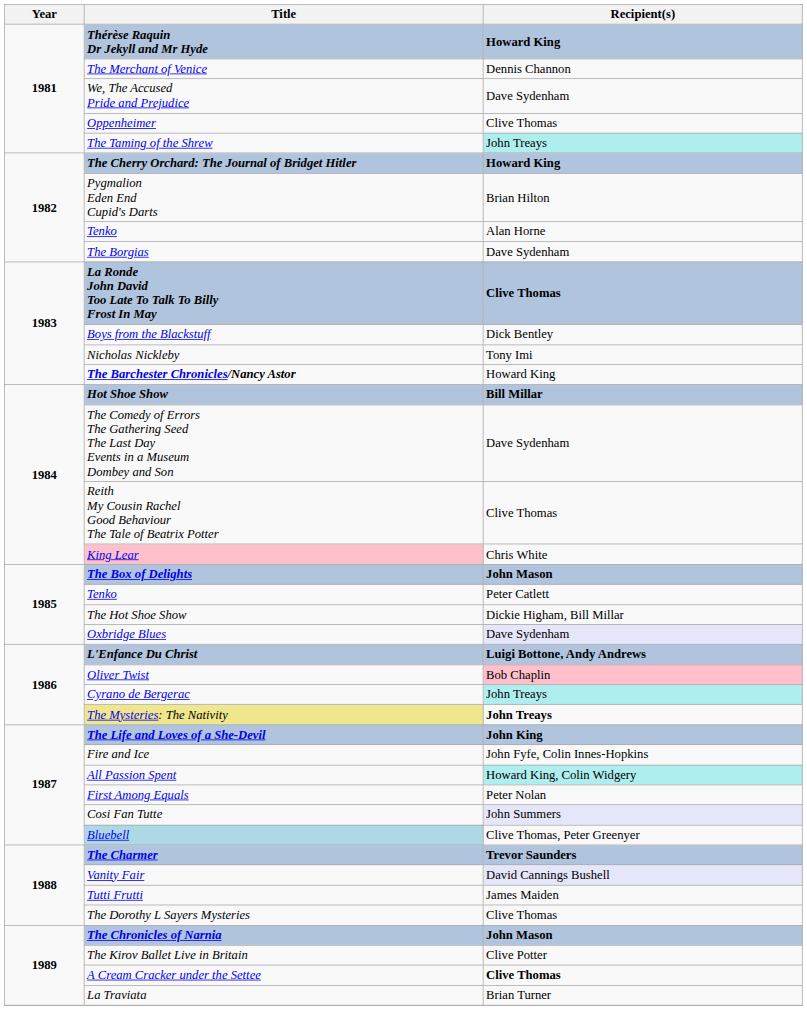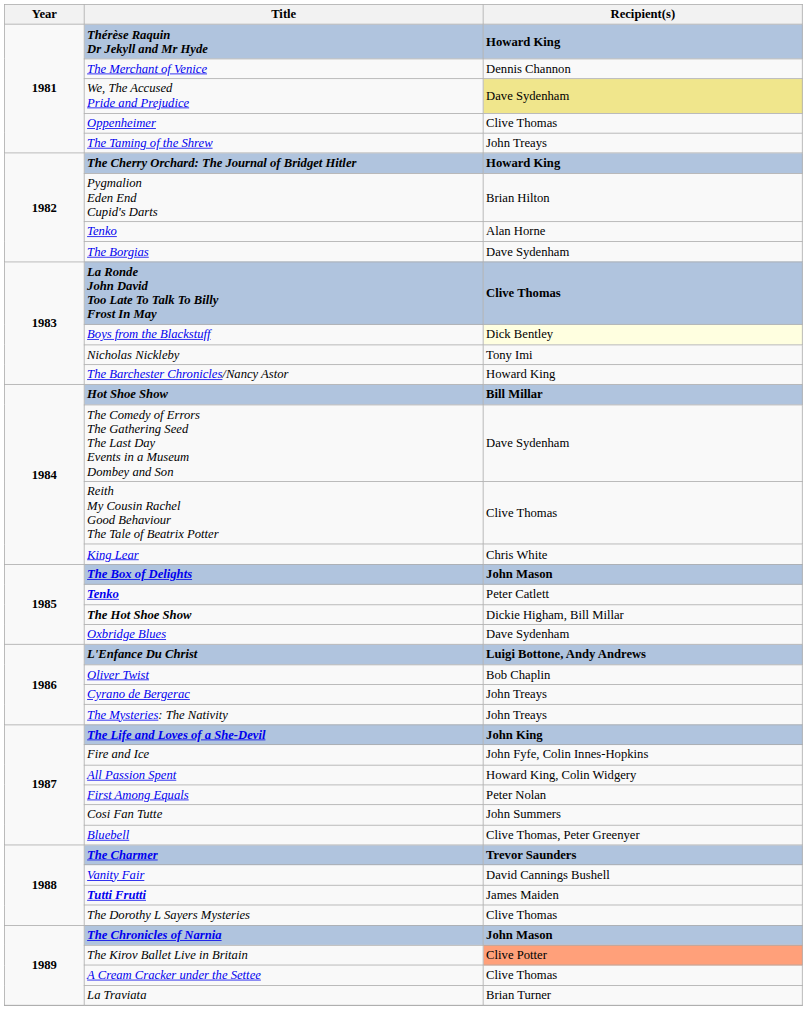(528, 95) no background -> (528, 95) khaki background
(517, 143) paleturquoise background -> (517, 143) no background
(520, 334) no background -> (520, 334) lightyellow background
(191, 374) bold -> (188, 374) normal
(113, 554) pink background -> (113, 554) no background
(102, 594) normal -> (103, 594) bold
(137, 614) normal -> (139, 614) bold
(528, 634) lavender background -> (528, 634) no background
(518, 674) pink background -> (518, 674) no background
(517, 694) paleturquoise background -> (517, 694) no background
(157, 714) khaki background -> (157, 714) no background
(519, 714) bold -> (517, 714) normal
(561, 774) paleturquoise background -> (561, 774) no background
(524, 814) lavender background -> (524, 814) no background
(108, 835) lightblue background -> (108, 835) no background
(548, 875) lavender background -> (548, 875) no background
(115, 895) normal -> (117, 895) bold
(516, 955) no background -> (516, 955) lightsalmon background
(523, 975) bold -> (522, 975) normal
